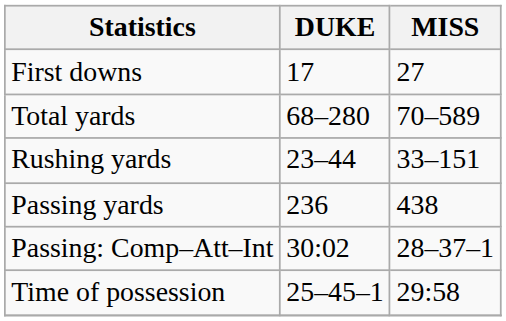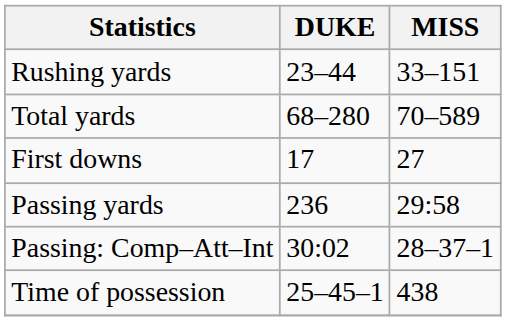rows swapped: (77, 71) <-> (91, 159)
(417, 204) 438 -> (428, 204) 29:58
(428, 292) 29:58 -> (417, 292) 438
